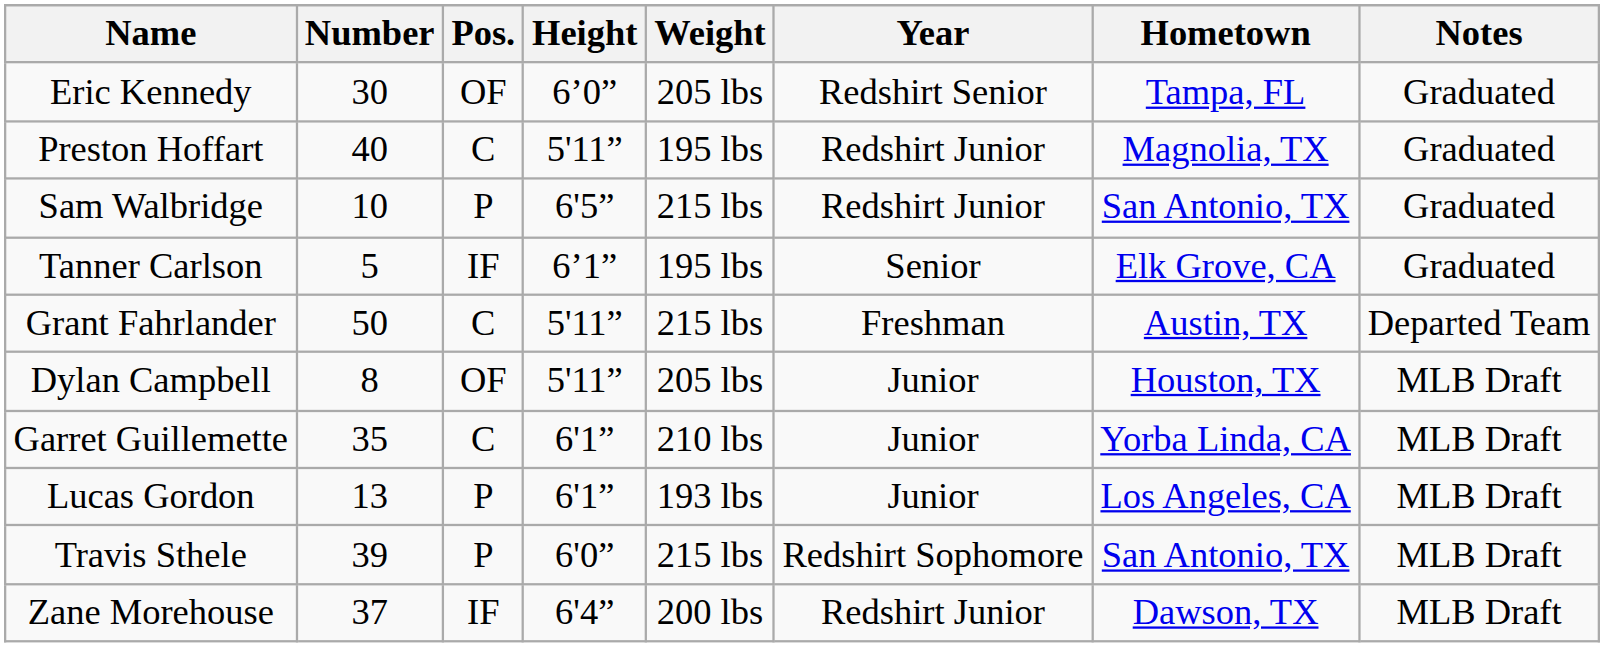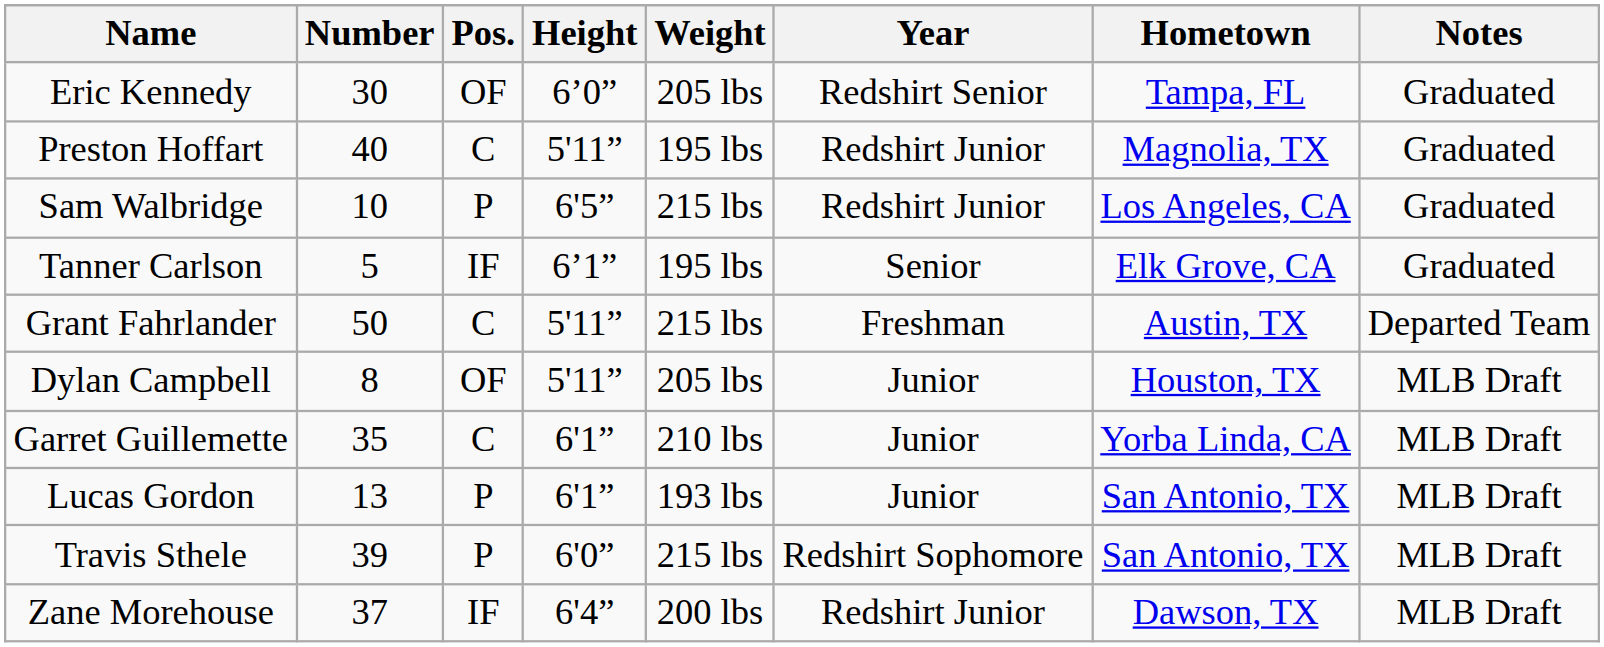(1226, 206) San Antonio, TX -> (1226, 206) Los Angeles, CA
(1226, 496) Los Angeles, CA -> (1226, 496) San Antonio, TX
